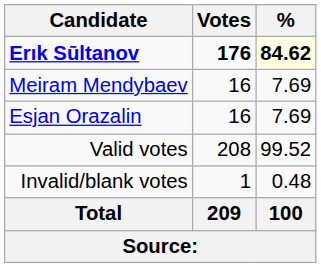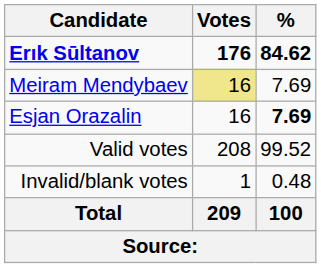(286, 52) lightyellow background -> (286, 52) no background
(240, 85) no background -> (240, 85) khaki background
(291, 117) normal -> (291, 117) bold
